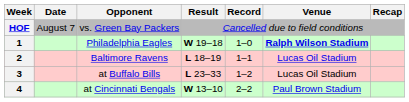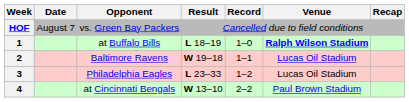(129, 43) Philadelphia Eagles -> (129, 43) at Buffalo Bills
(203, 43) W 19–18 -> (203, 43) L 18–19
(203, 58) L 18–19 -> (203, 58) W 19–18
(129, 74) at Buffalo Bills -> (129, 74) Philadelphia Eagles
